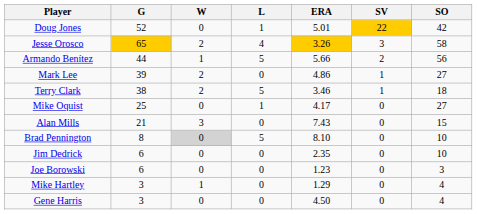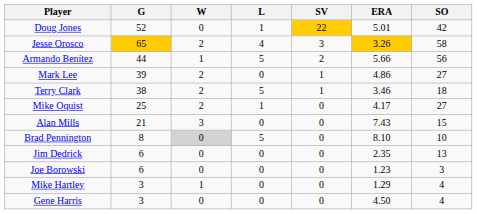columns swapped: (382, 12) <-> (322, 12)
(201, 106) 0 -> (201, 106) 2
(442, 153) 10 -> (442, 153) 13
